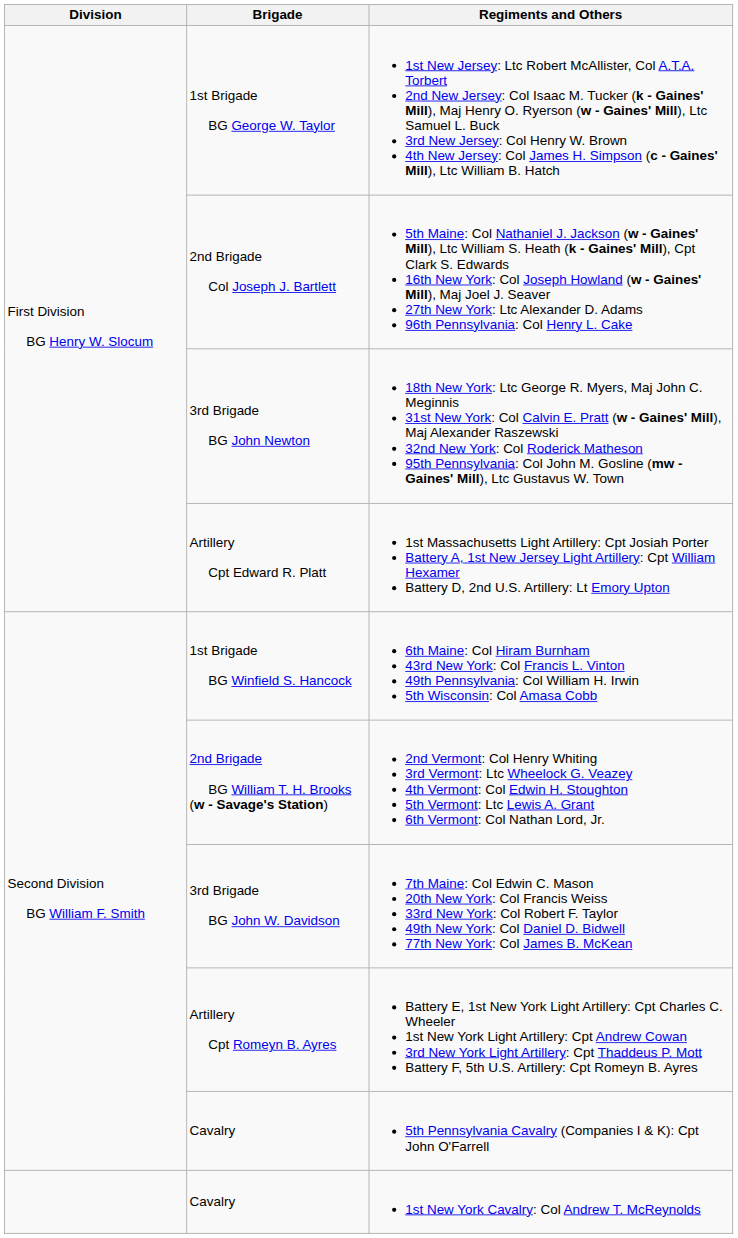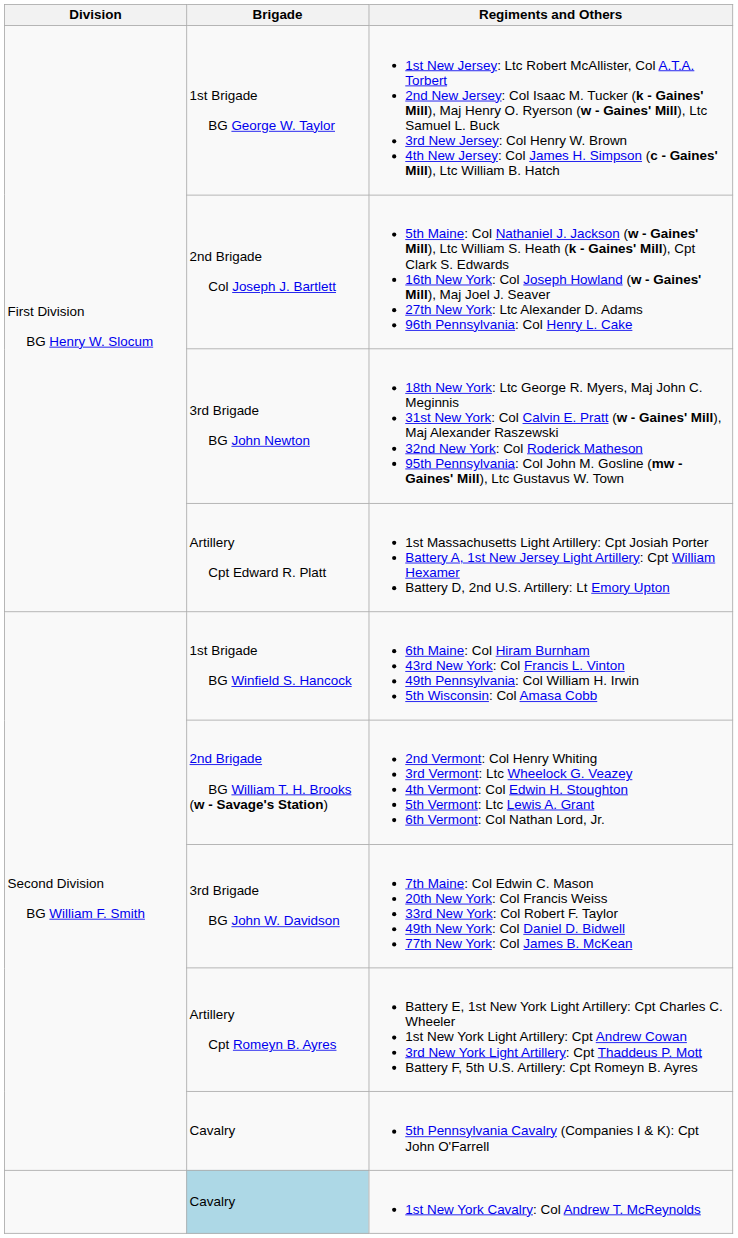(212, 1201) no background -> (212, 1201) lightblue background
